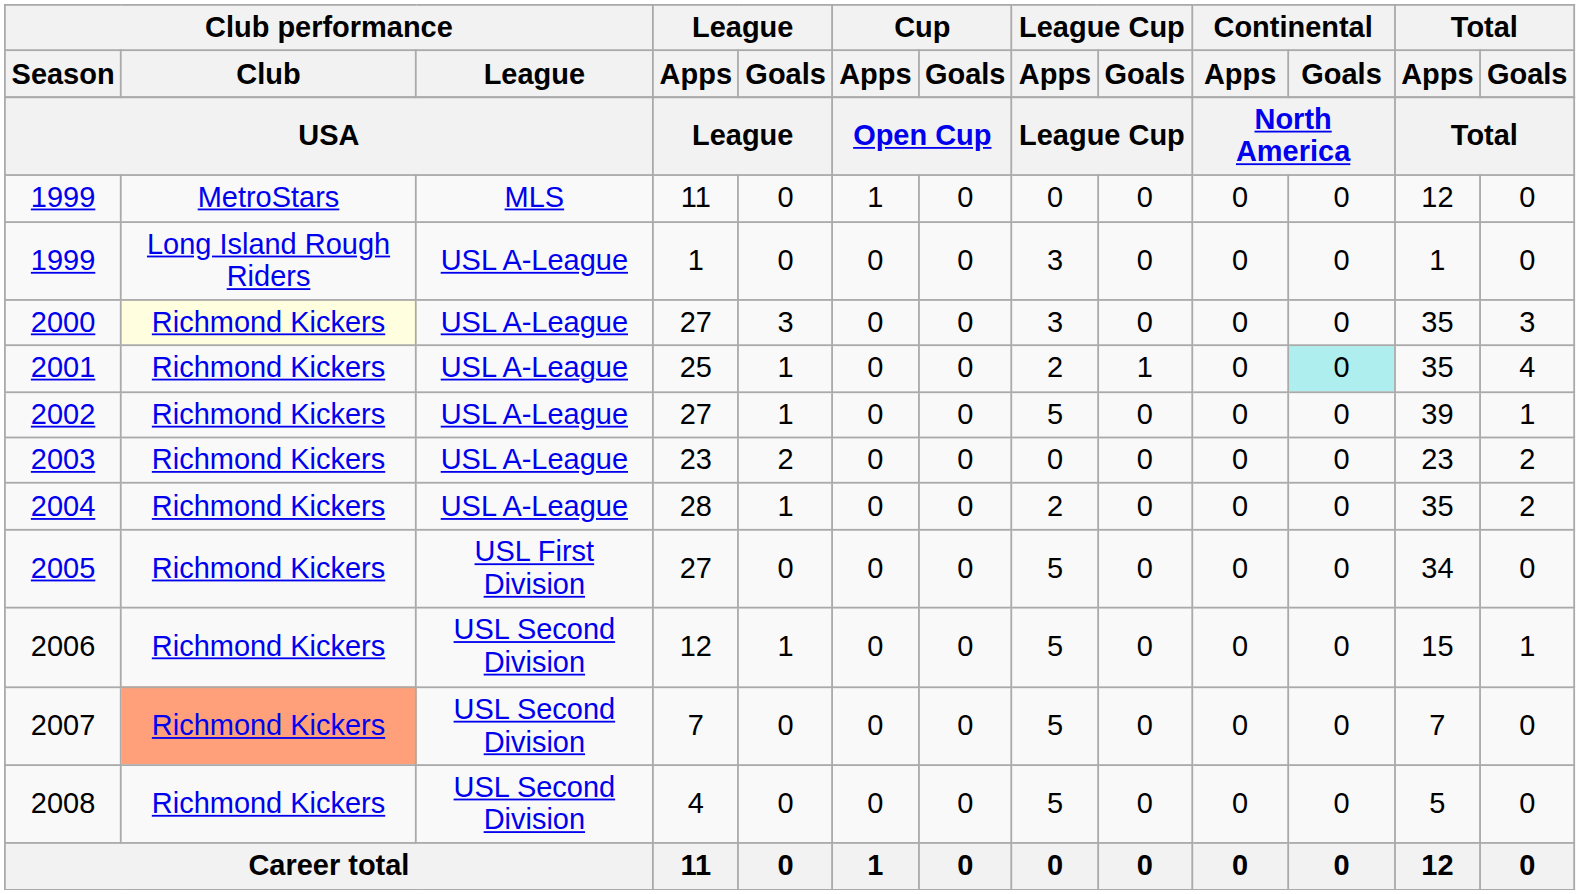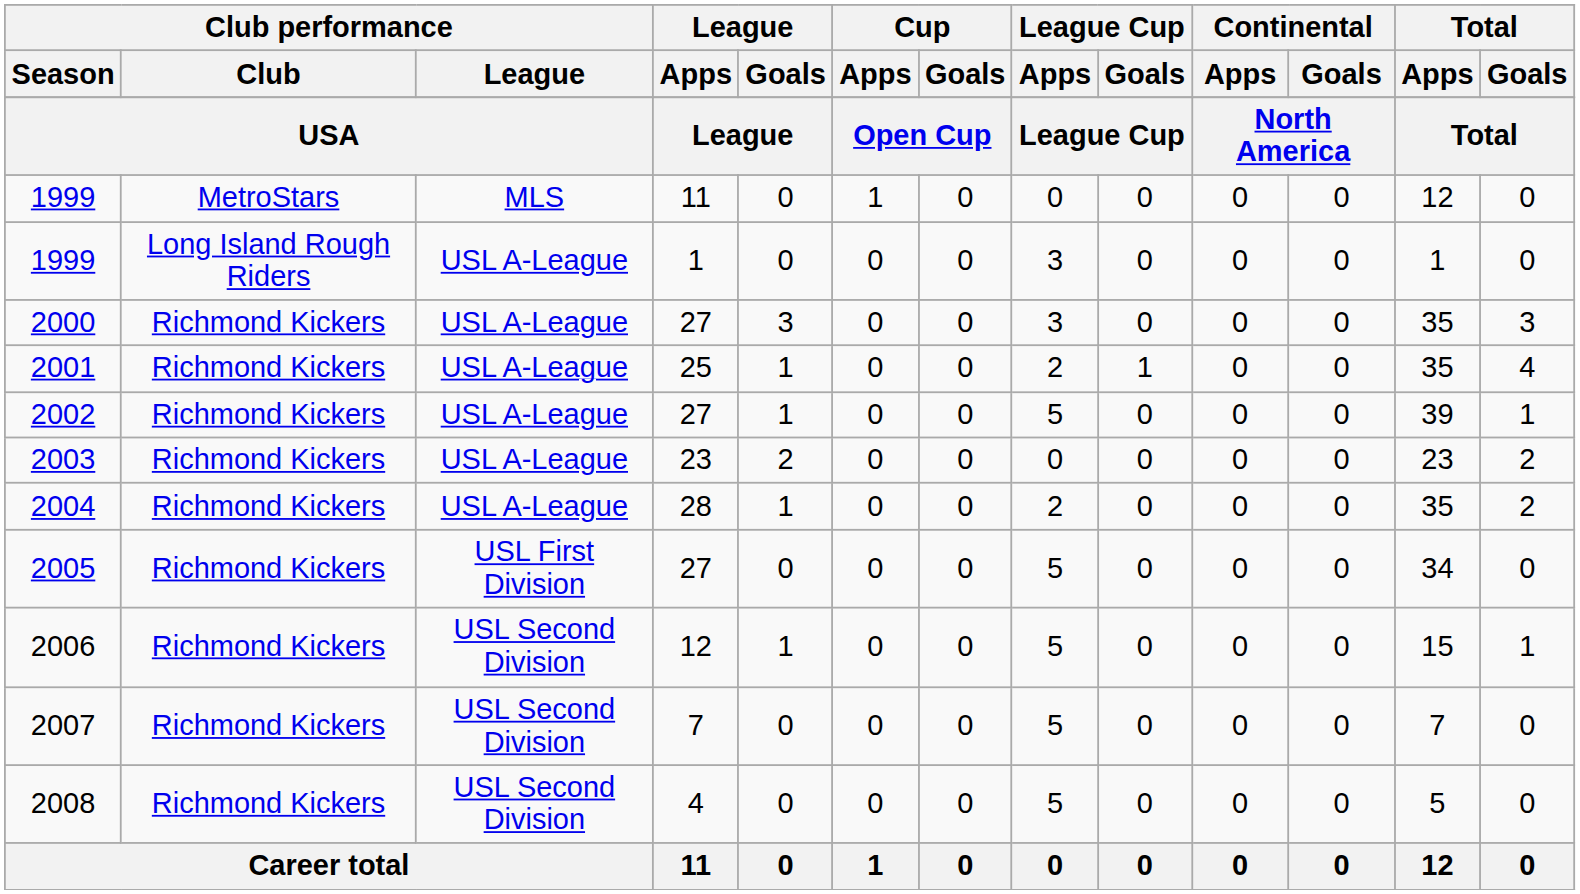(269, 322) lightyellow background -> (269, 322) no background
(1342, 368) paleturquoise background -> (1342, 368) no background
(269, 725) lightsalmon background -> (269, 725) no background
